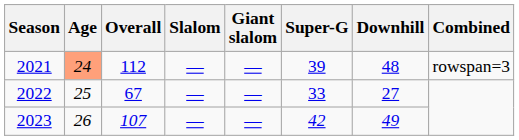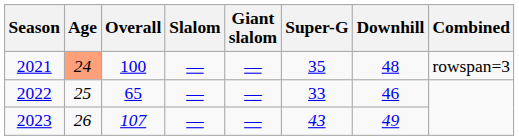(133, 65) 112 -> (133, 65) 100
(317, 65) 39 -> (317, 65) 35
(133, 93) 67 -> (133, 93) 65
(390, 93) 27 -> (390, 93) 46
(317, 120) 42 -> (317, 120) 43
